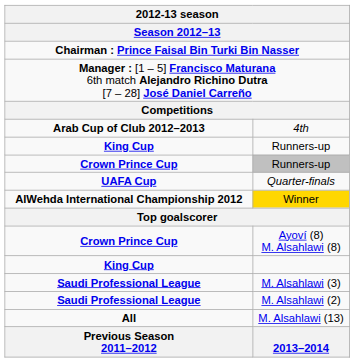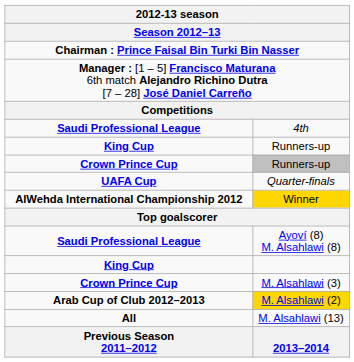(129, 128) Arab Cup of Club 2012–2013 -> (129, 128) Saudi Professional League
(129, 241) Crown Prince Cup -> (129, 241) Saudi Professional League
(129, 283) Saudi Professional League -> (129, 283) Crown Prince Cup
(129, 300) Saudi Professional League -> (129, 300) Arab Cup of Club 2012–2013
(301, 300) no background -> (301, 300) gold background
